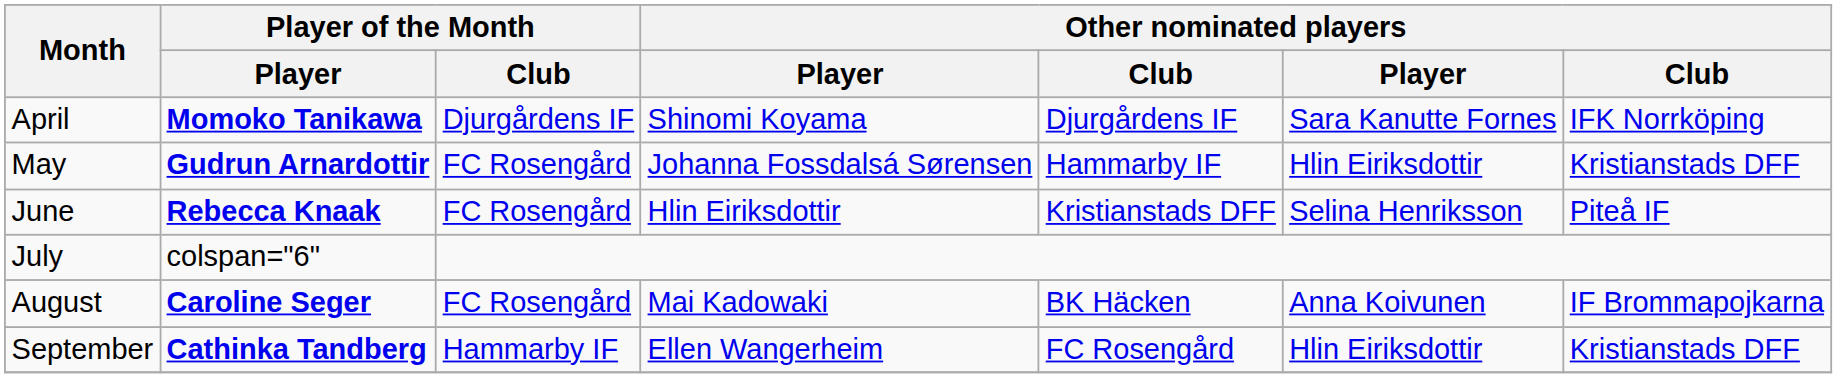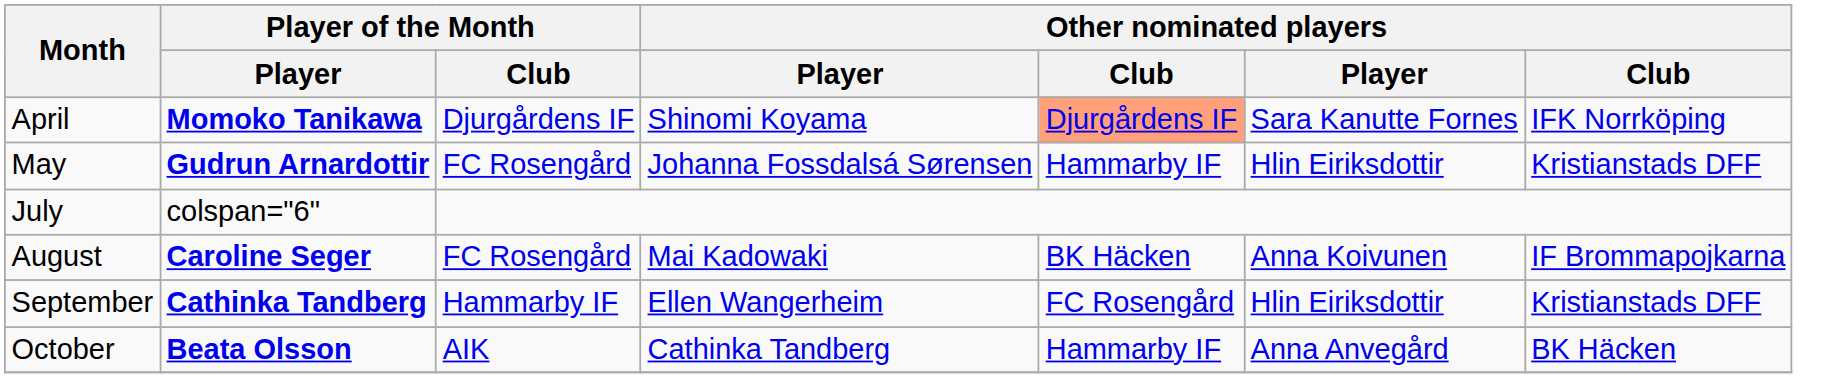(1141, 119) no background -> (1141, 119) lightsalmon background
- row: (43, 211)
+ row: (63, 348)
